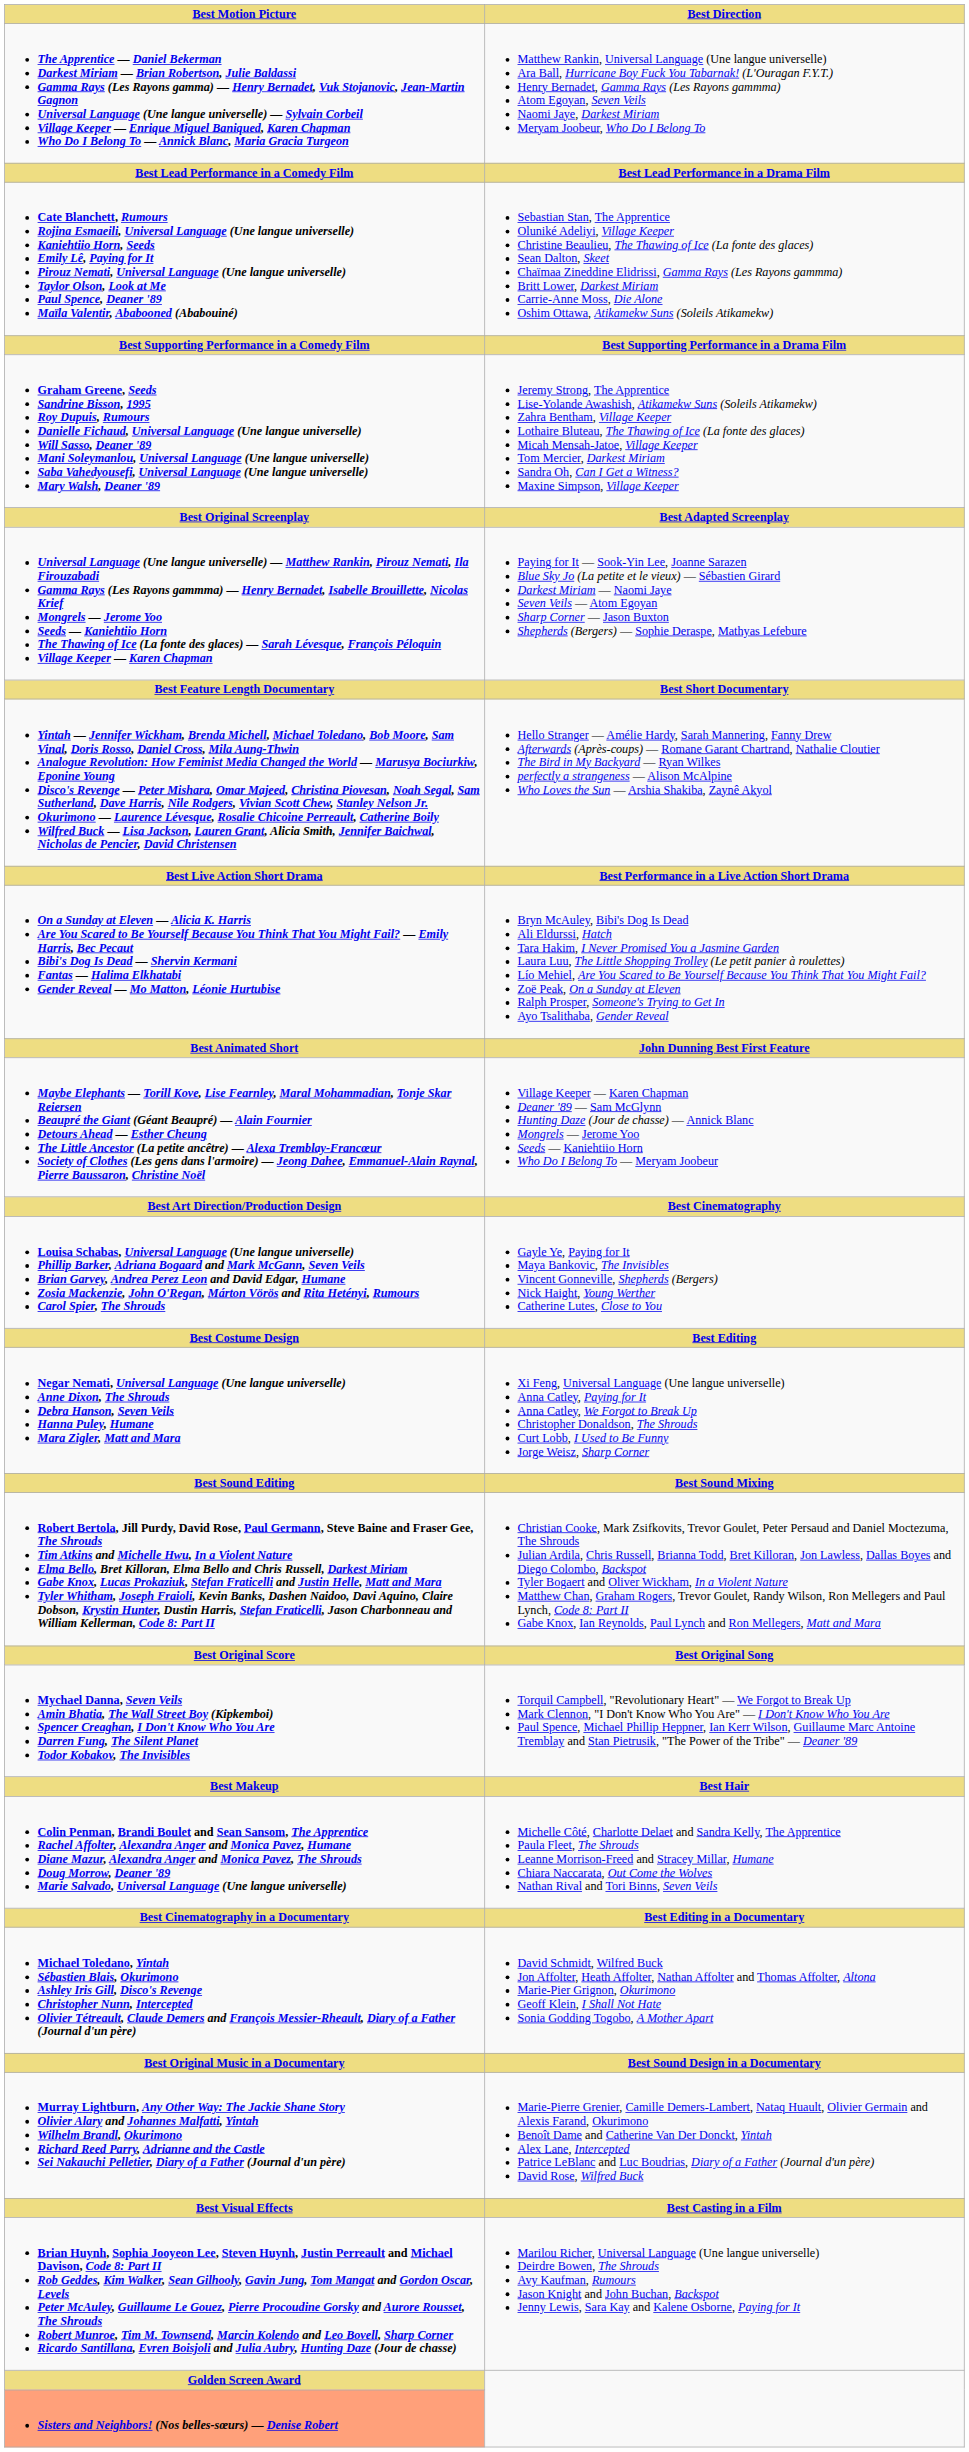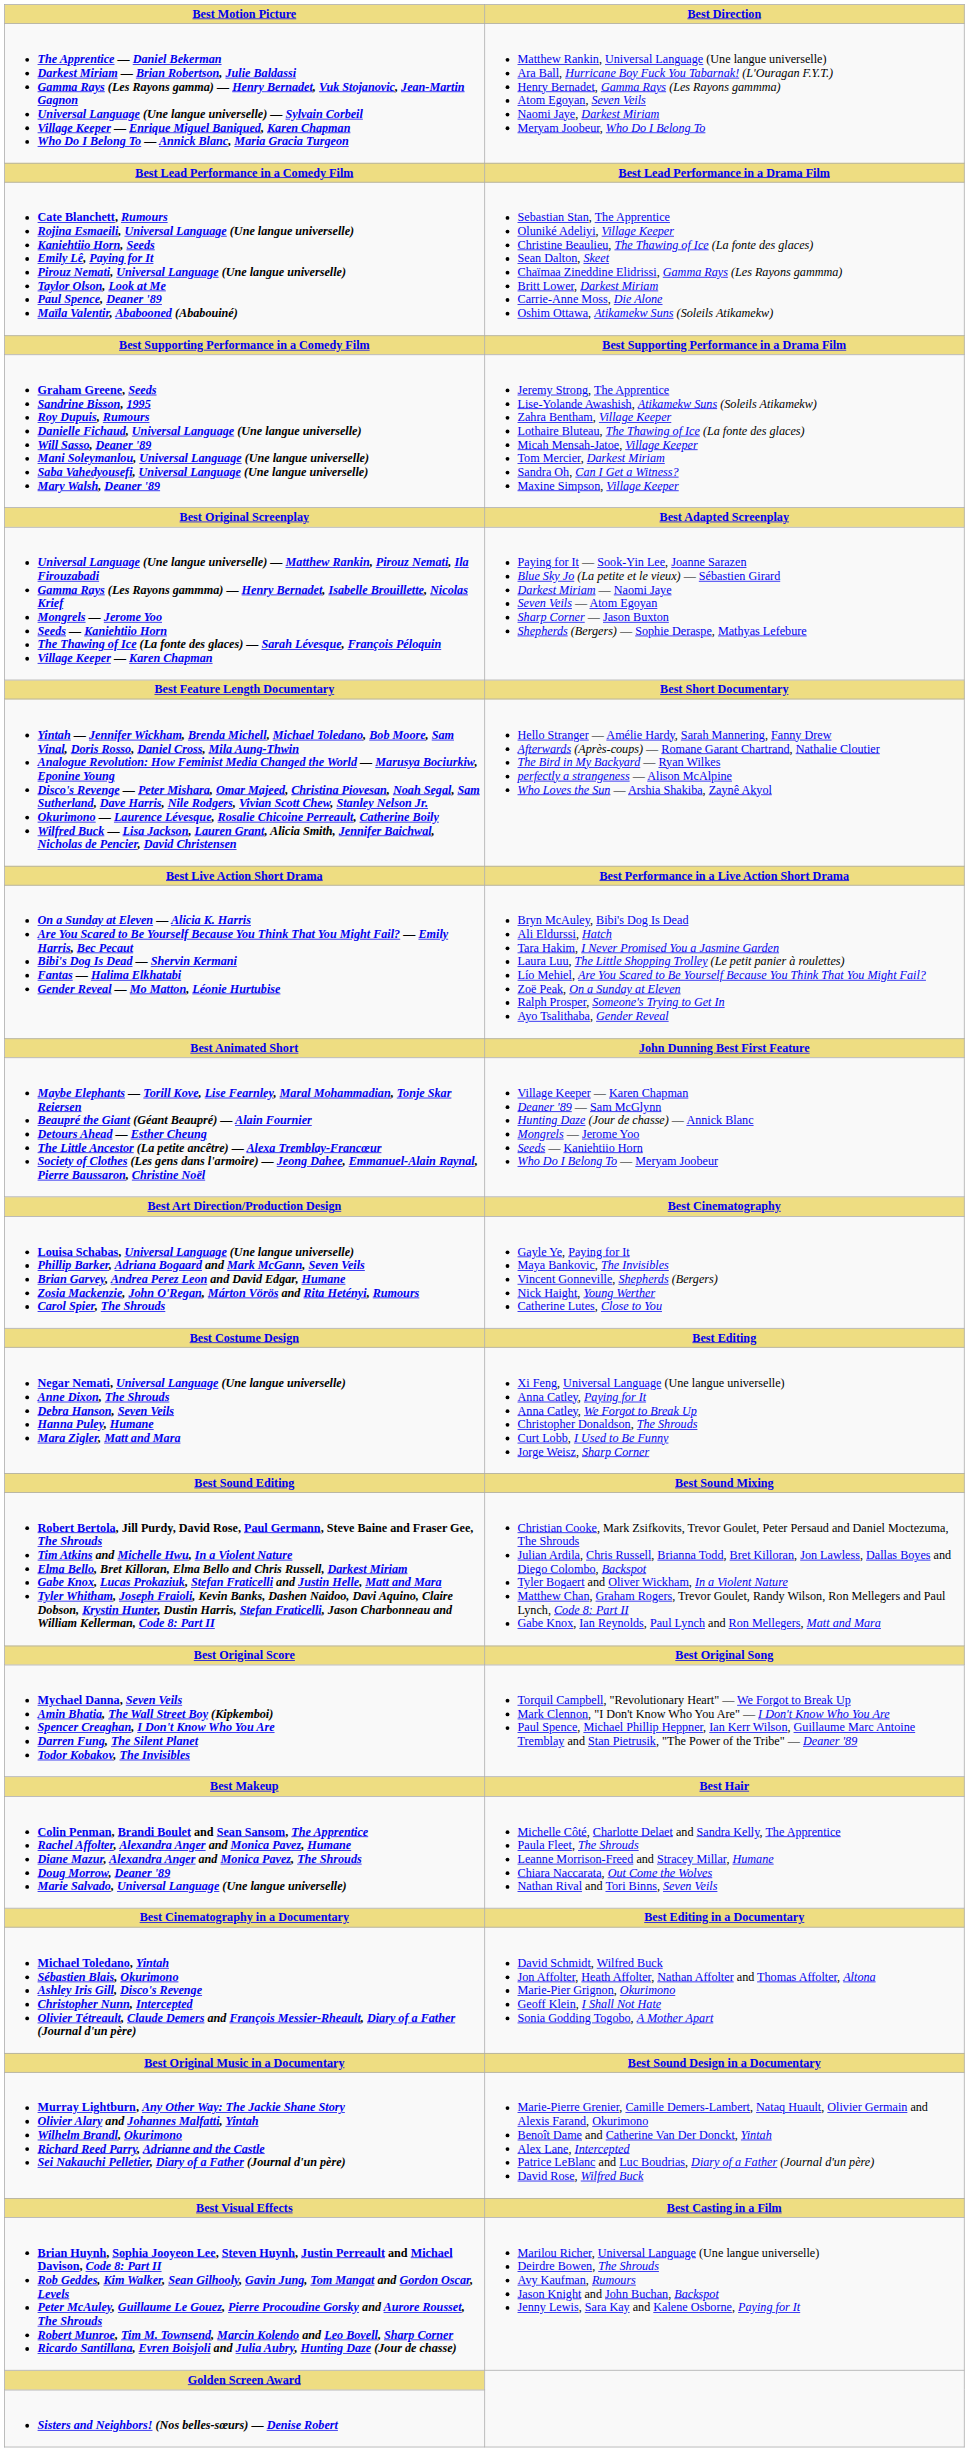(244, 2425) lightsalmon background -> (244, 2425) no background
